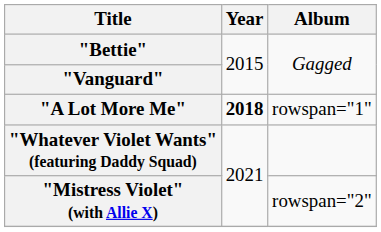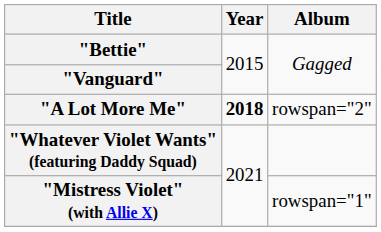(322, 109) rowspan="1" -> (322, 109) rowspan="2"
(322, 201) rowspan="2" -> (322, 201) rowspan="1"
